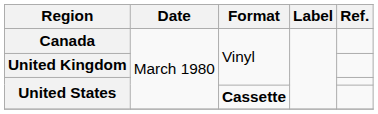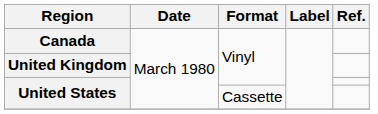(254, 96) bold -> (252, 96) normal
